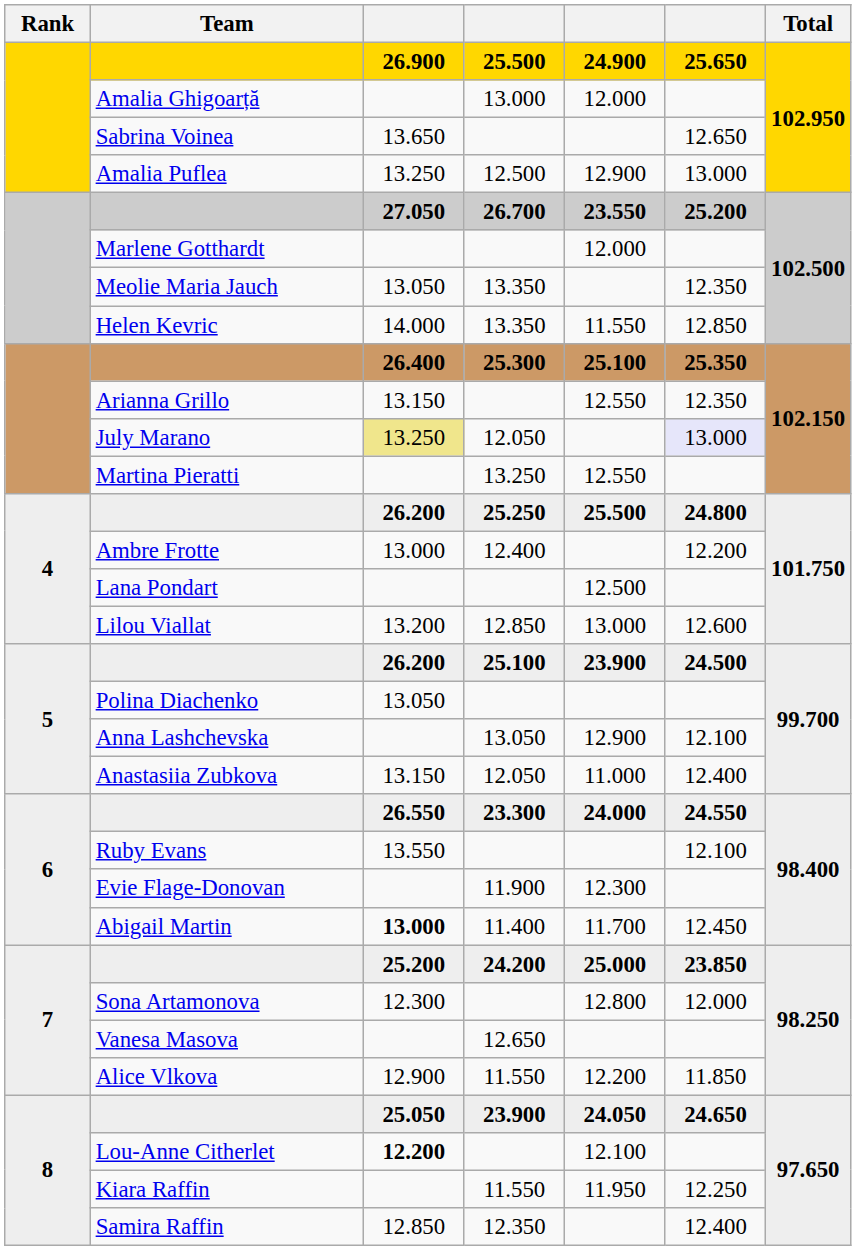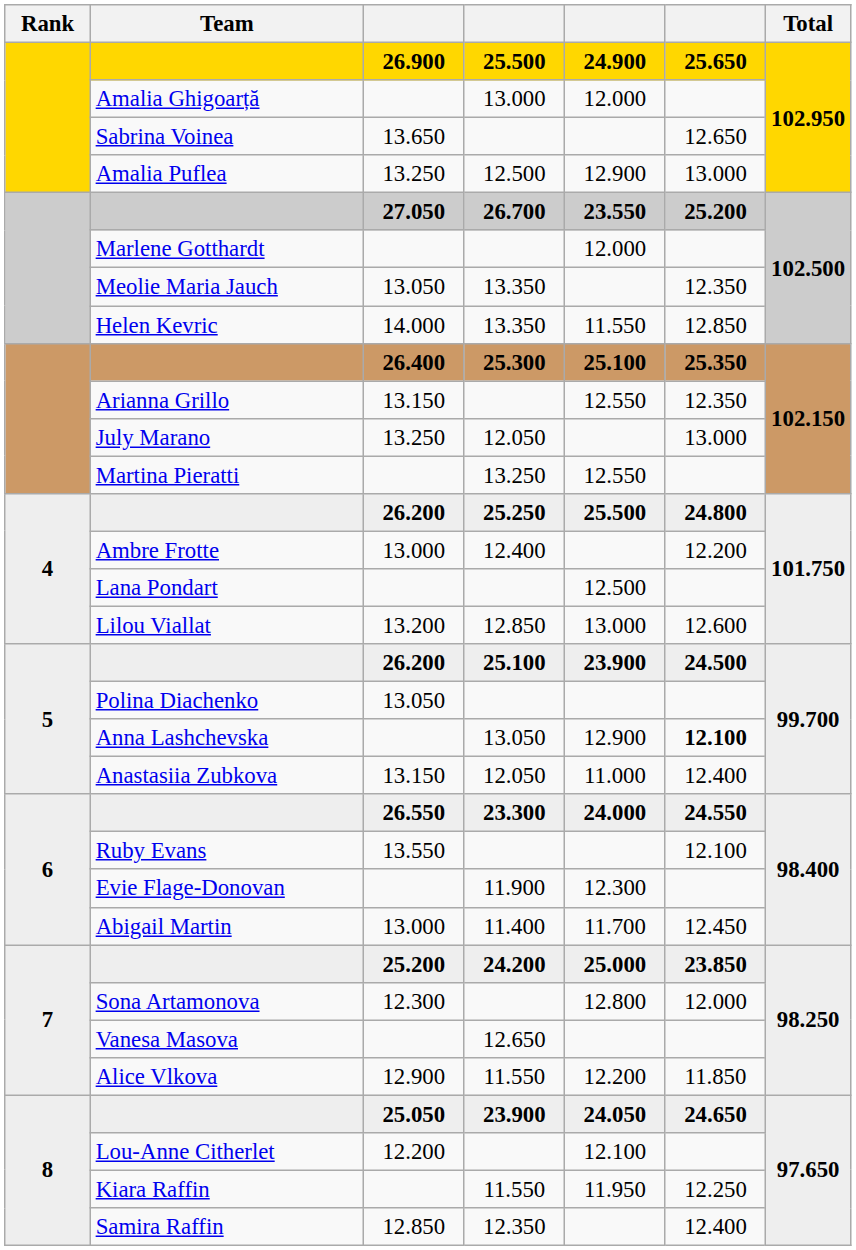(414, 437) khaki background -> (414, 437) no background
(716, 437) lavender background -> (716, 437) no background
(716, 737) normal -> (716, 737) bold
(414, 925) bold -> (414, 925) normal
(414, 1151) bold -> (414, 1151) normal
